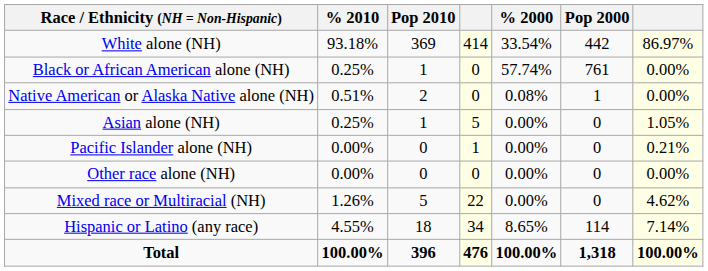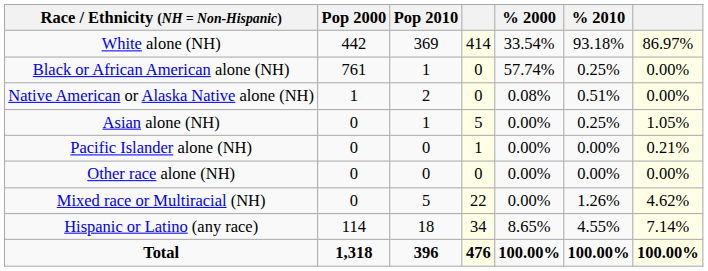columns swapped: (597, 17) <-> (353, 17)
